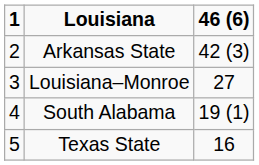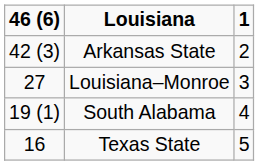columns swapped: (15, 20) <-> (224, 20)
